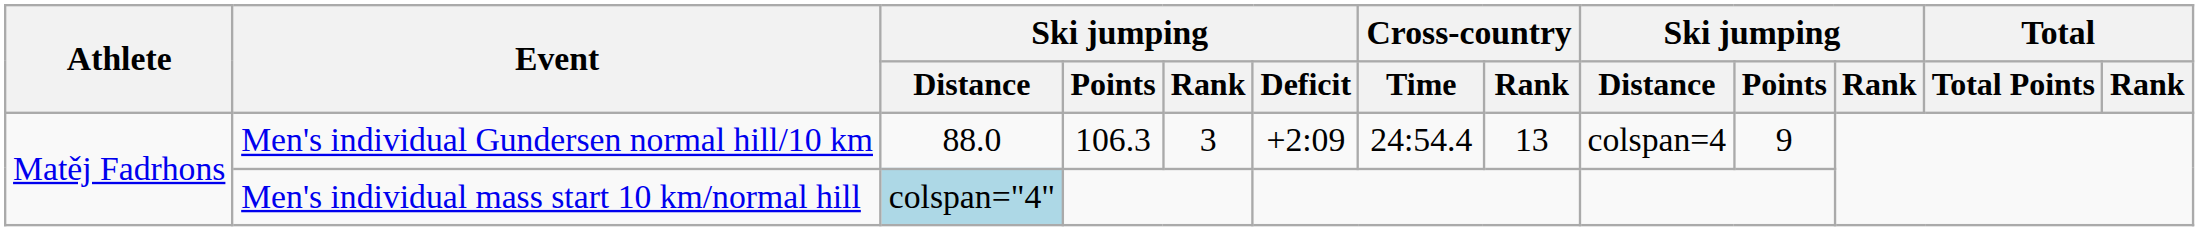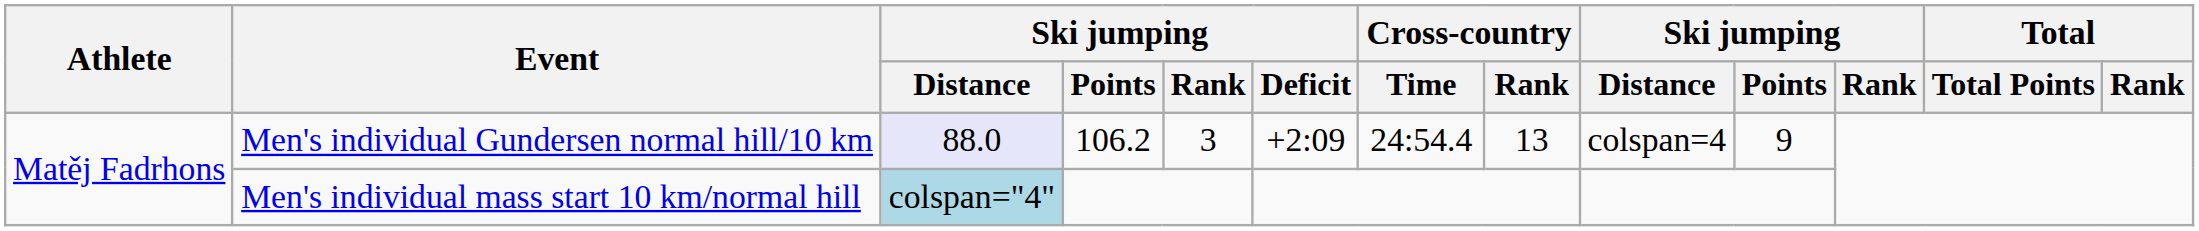(972, 140) no background -> (972, 140) lavender background
(1113, 140) 106.3 -> (1113, 140) 106.2
